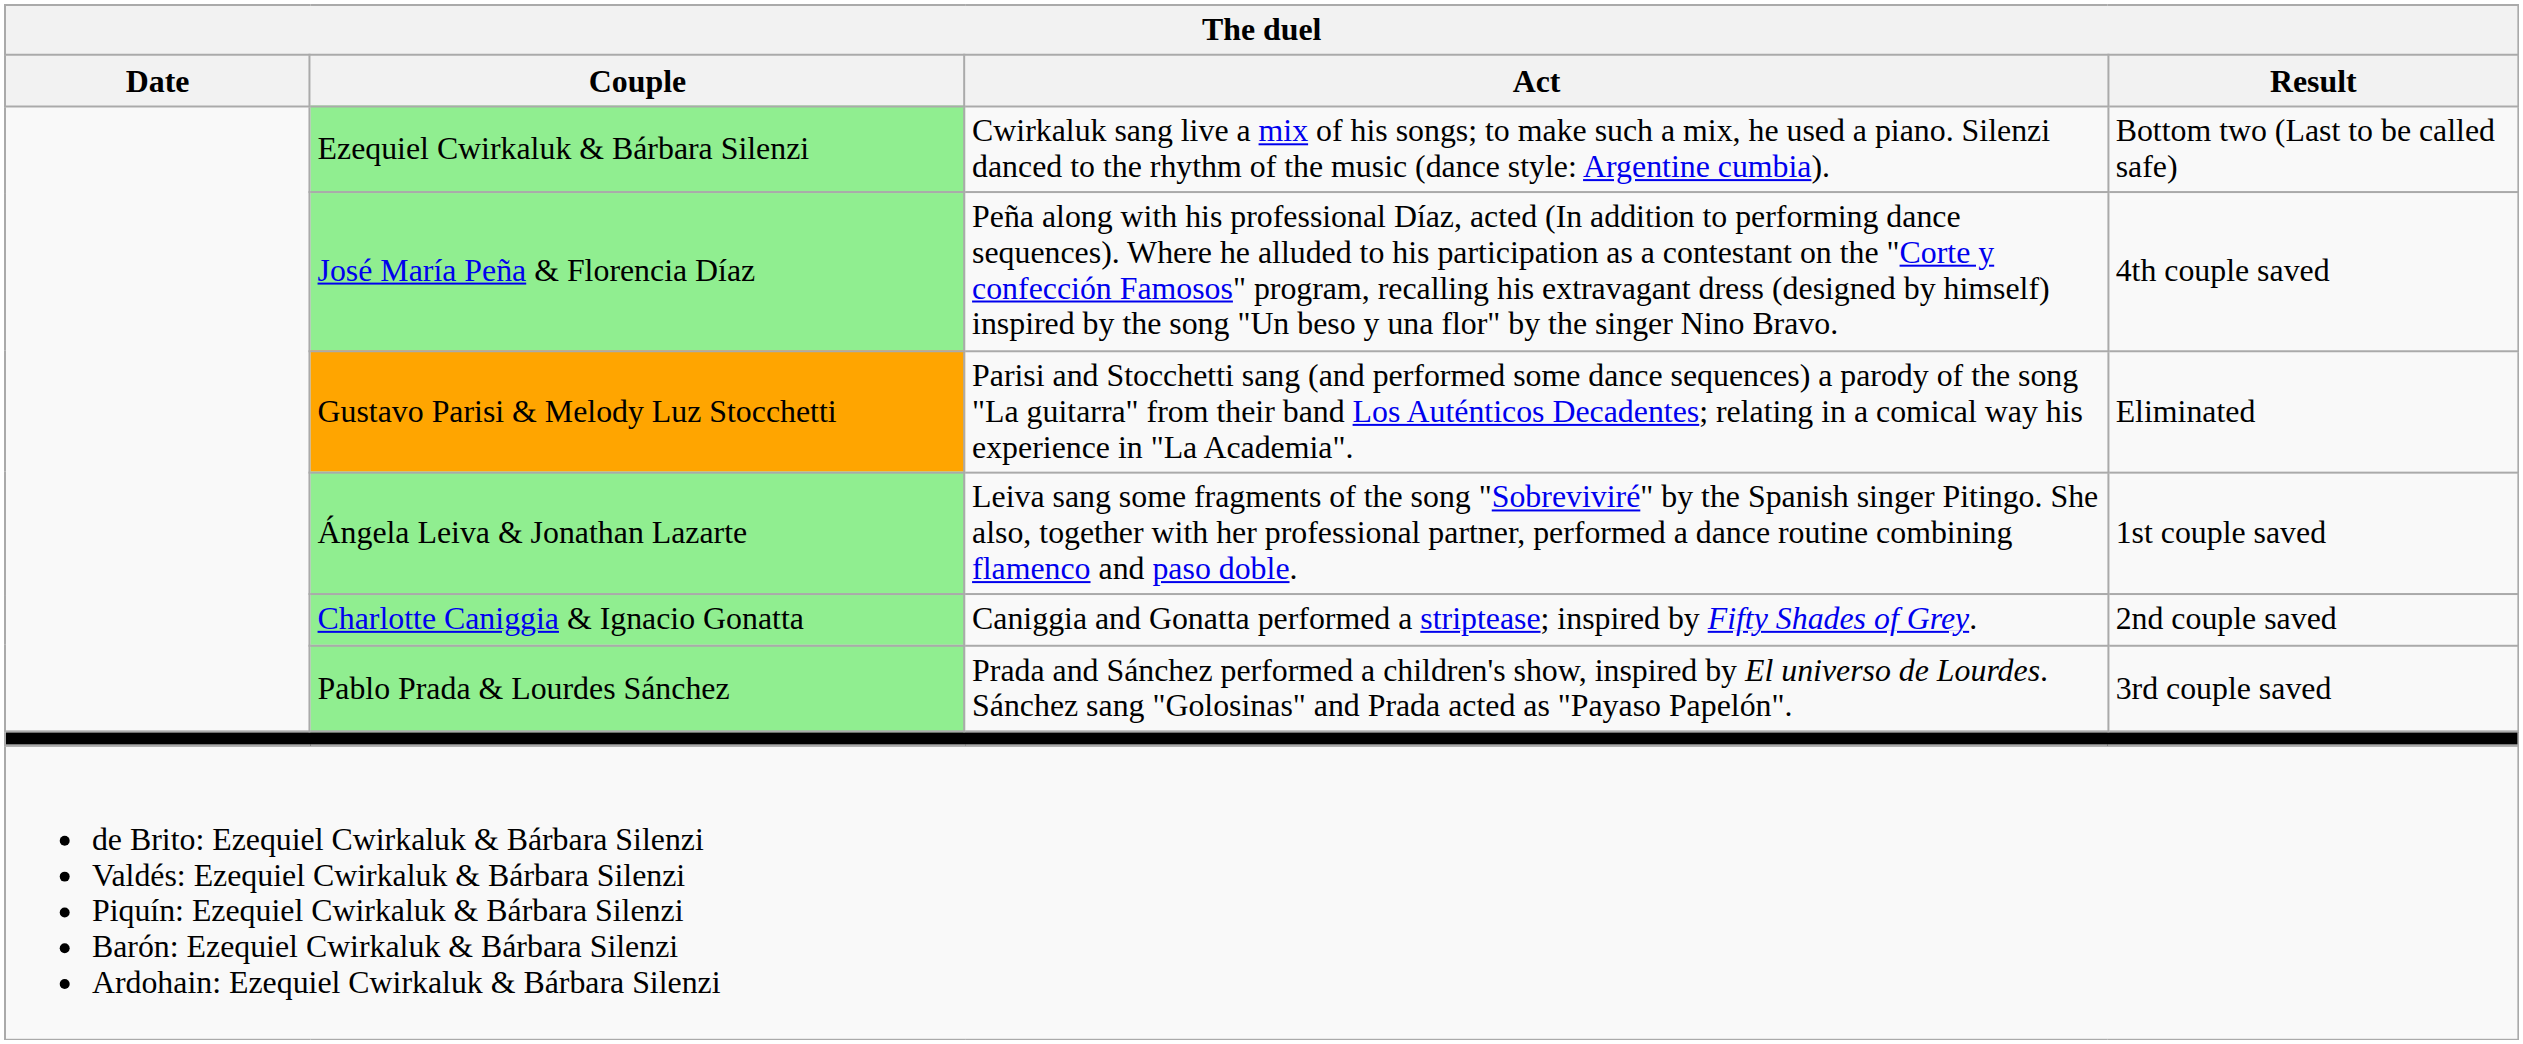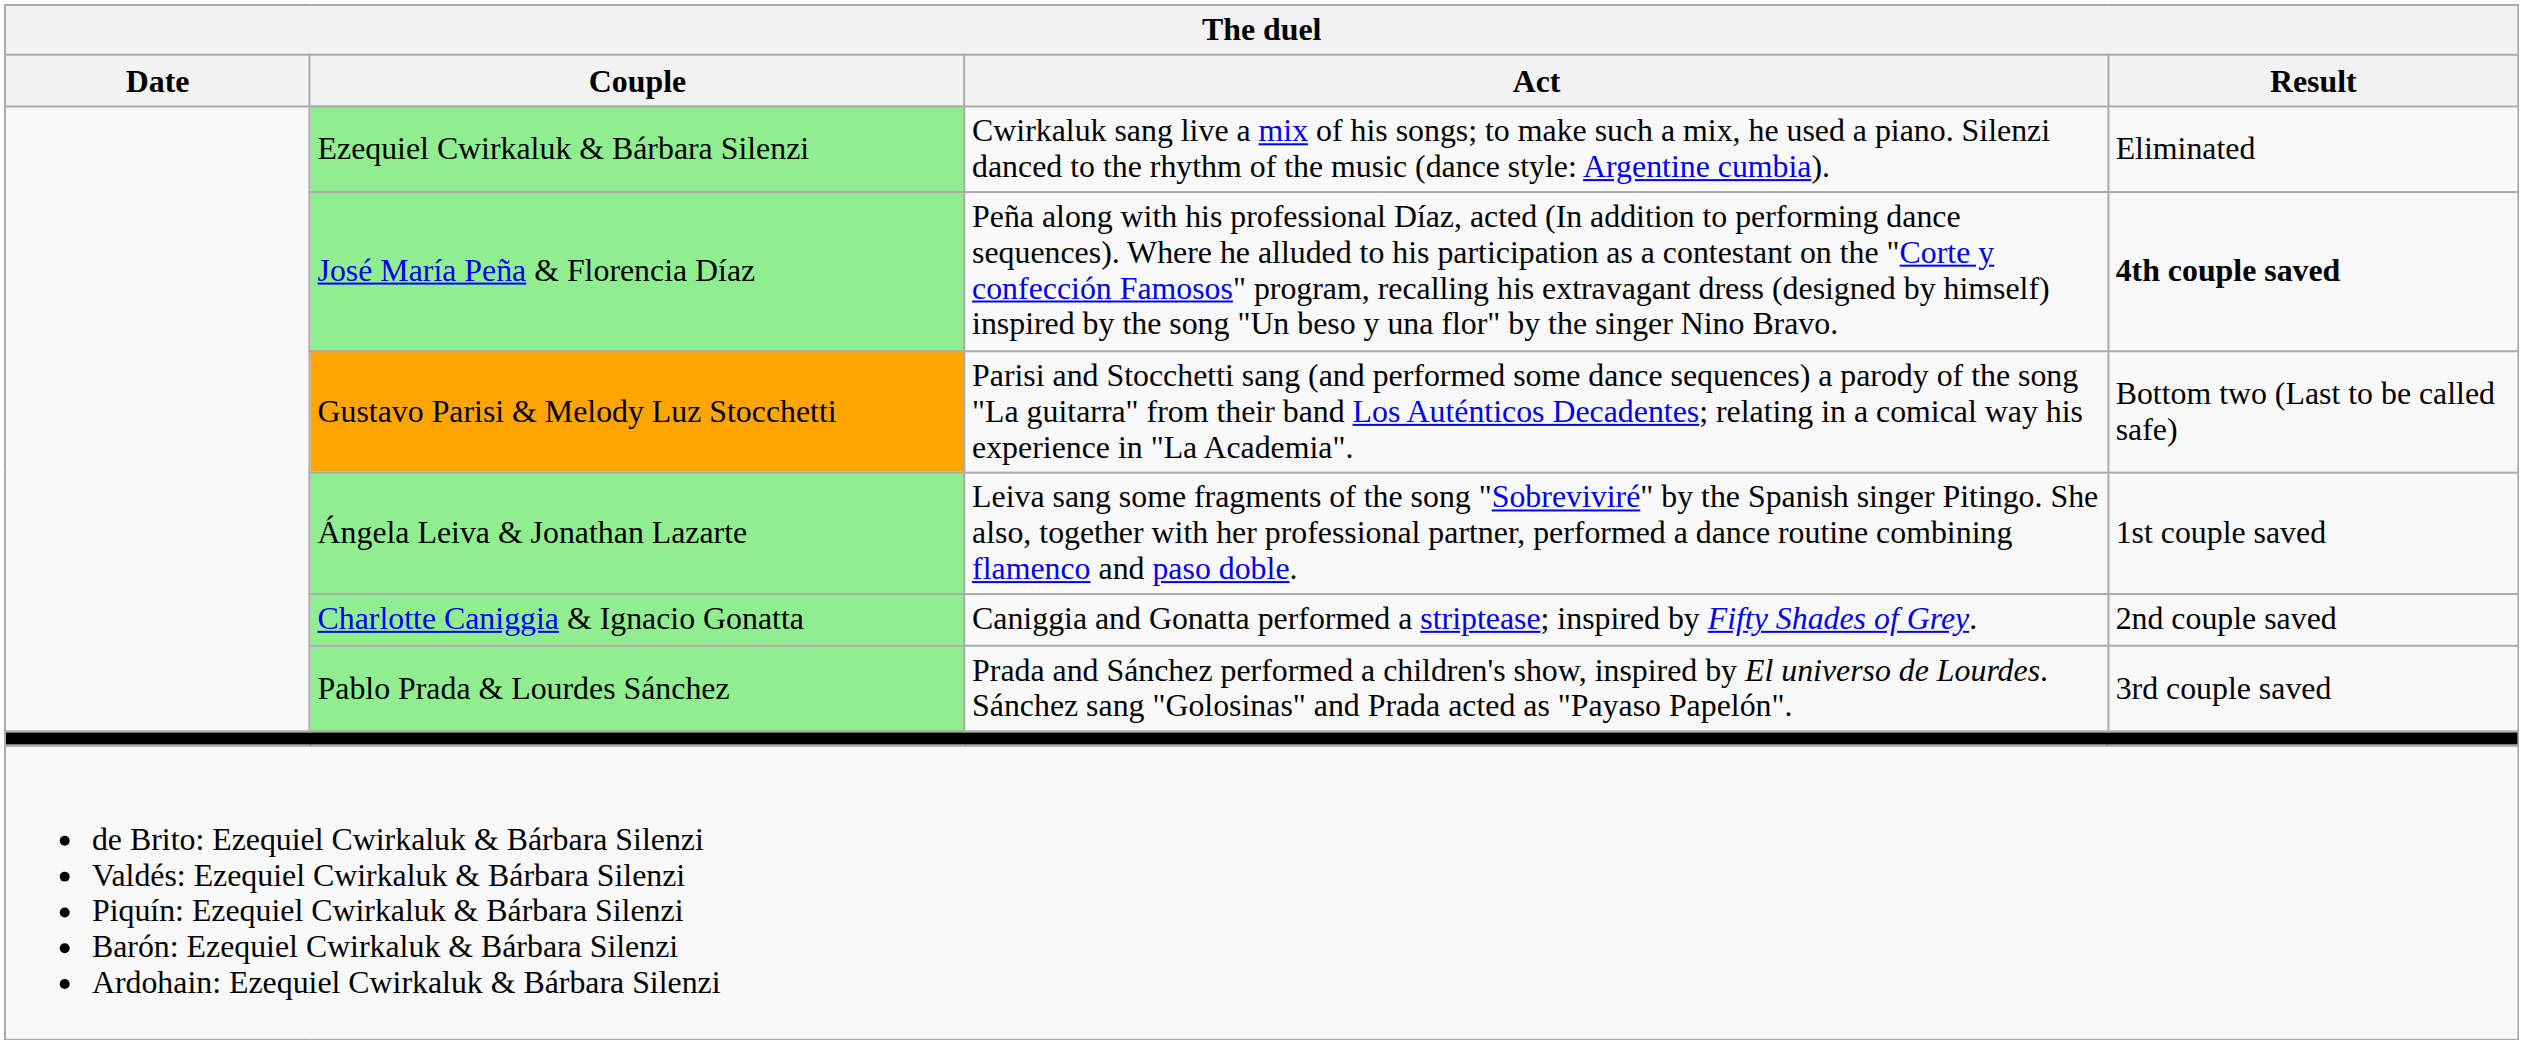(2305, 148) Bottom two (Last to be called safe) -> (2185, 148) Eliminated
(2223, 270) normal -> (2228, 270) bold
(2185, 410) Eliminated -> (2305, 410) Bottom two (Last to be called safe)
